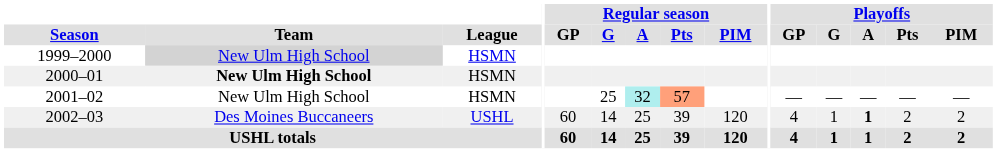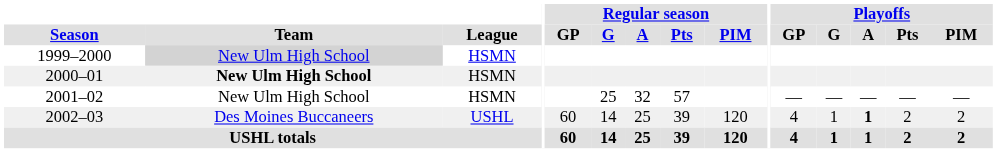(642, 96) paleturquoise background -> (642, 96) no background
(682, 96) lightsalmon background -> (682, 96) no background
